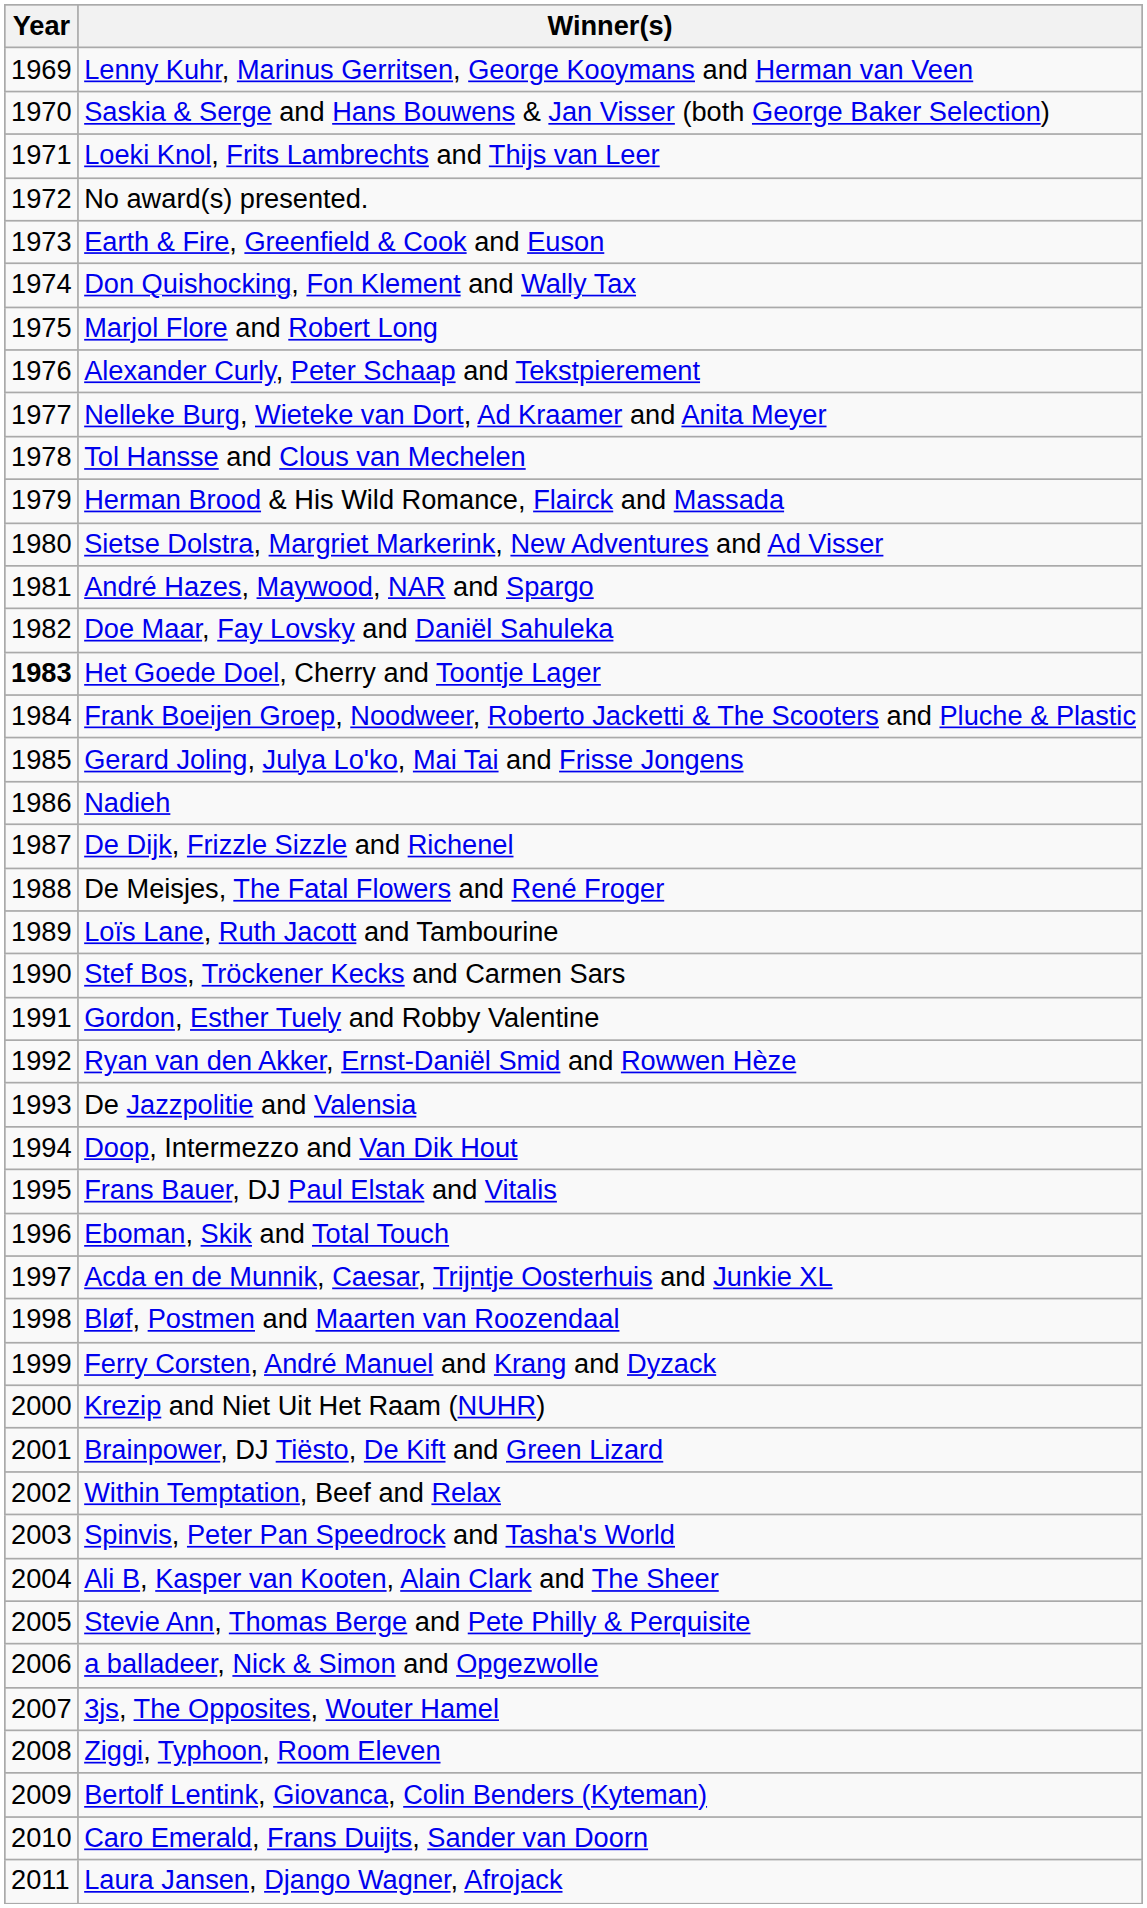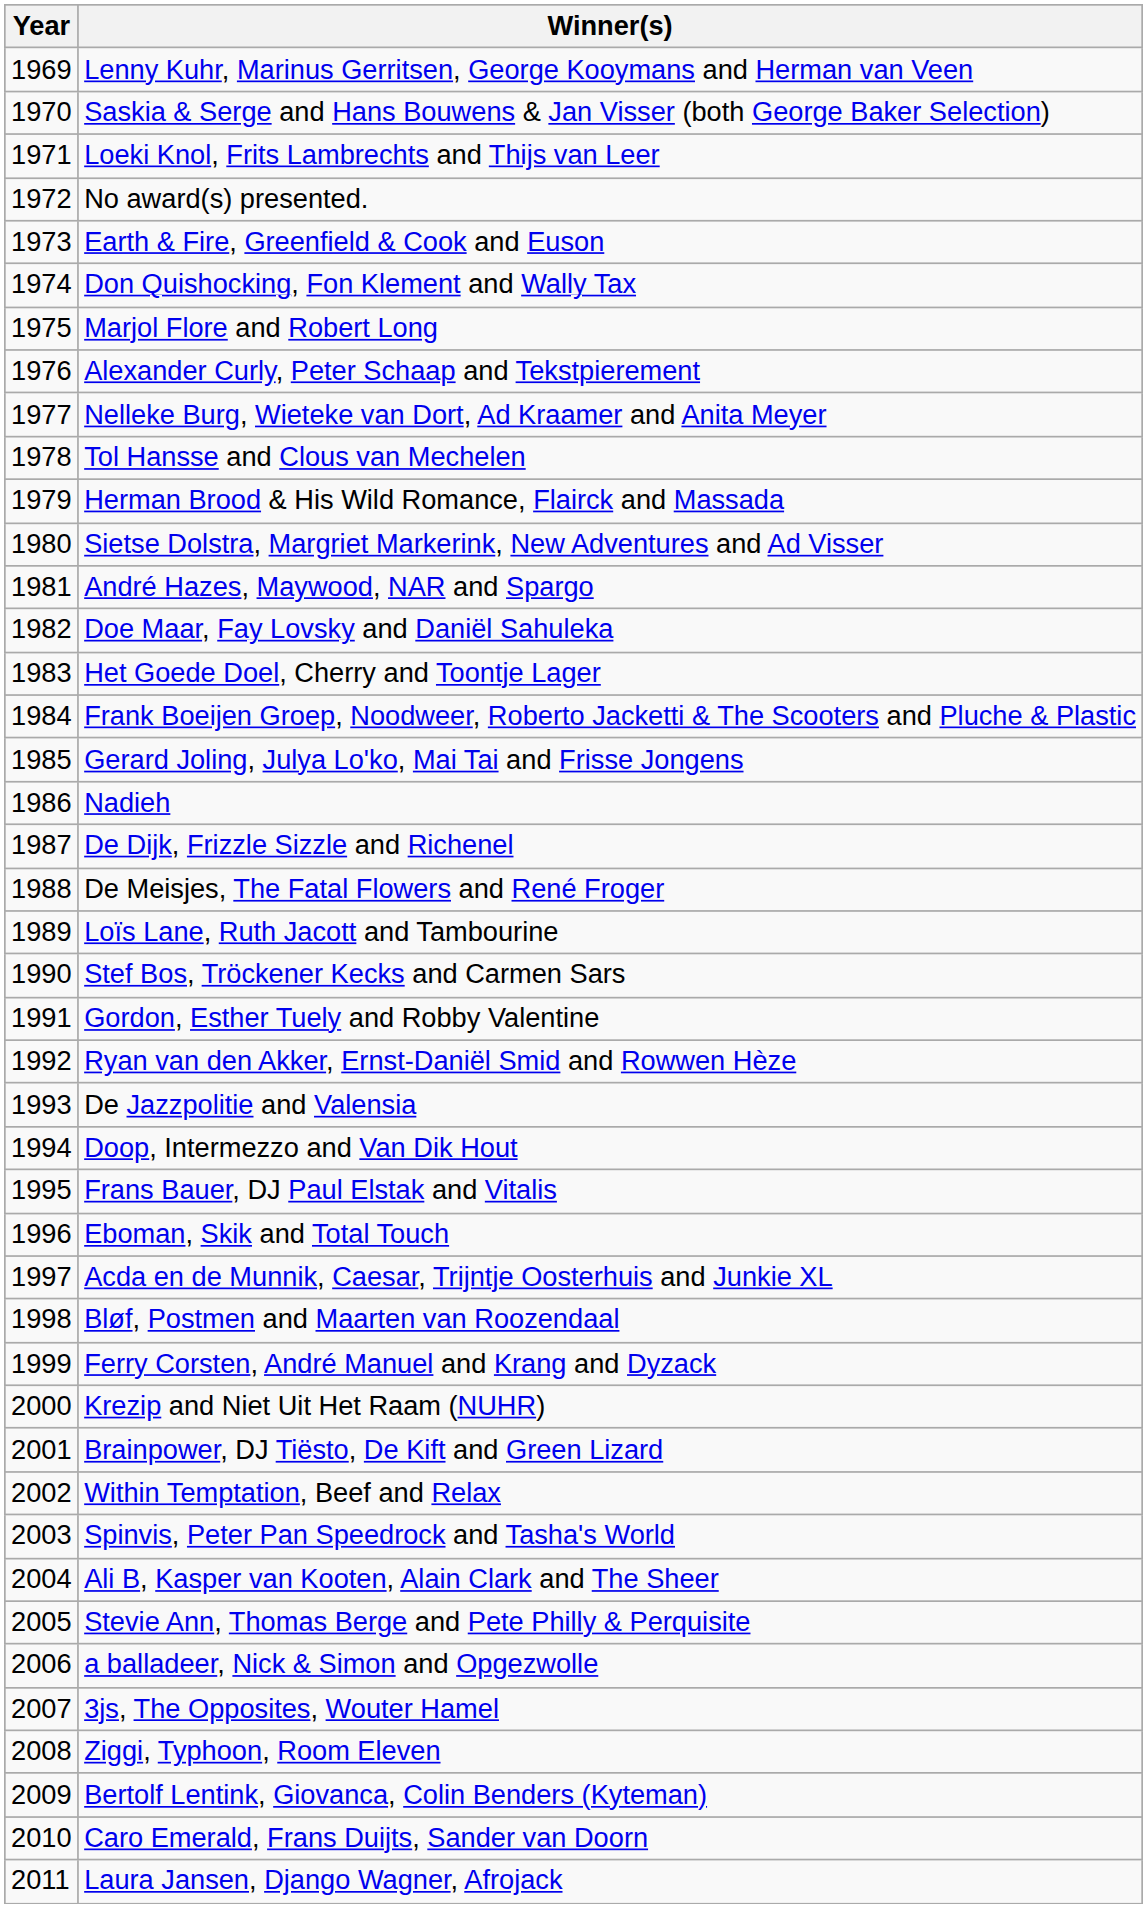(41, 673) bold -> (41, 673) normal
